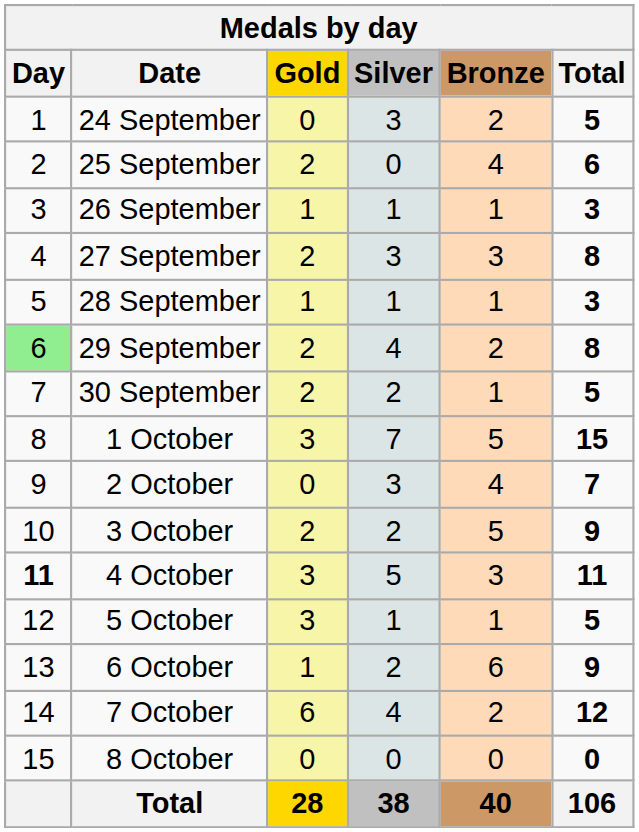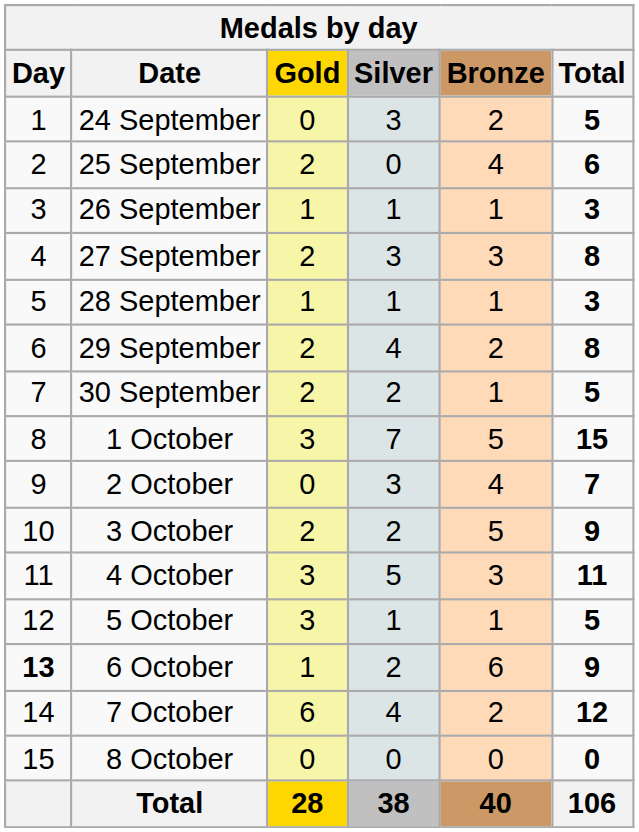(38, 347) lightgreen background -> (38, 347) no background
(38, 575) bold -> (38, 575) normal
(38, 667) normal -> (38, 667) bold
